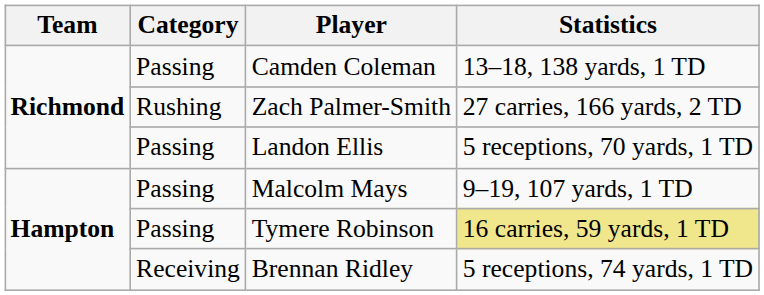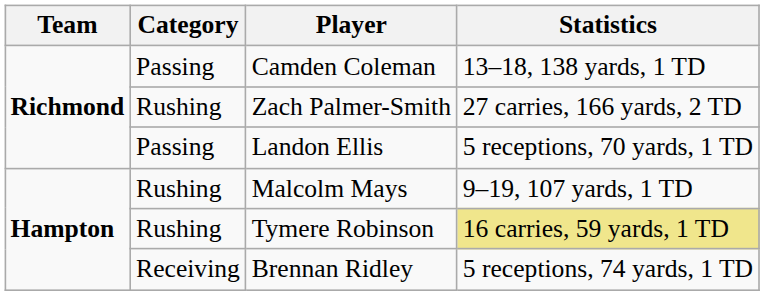(175, 187) Passing -> (179, 187) Rushing
(175, 228) Passing -> (179, 228) Rushing
